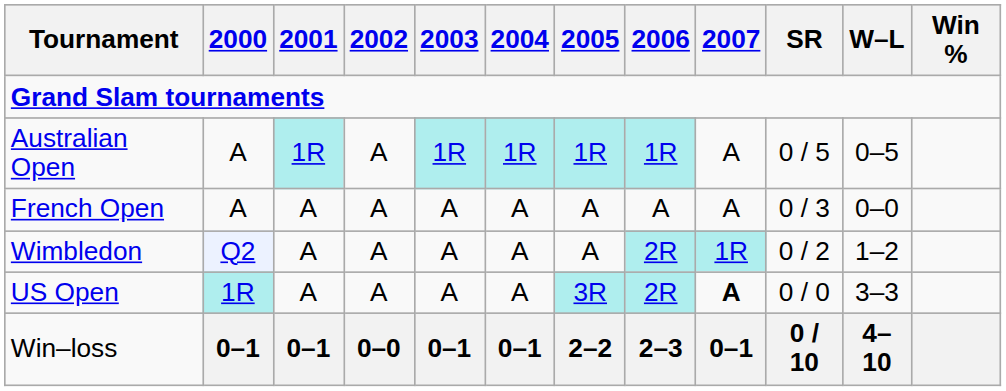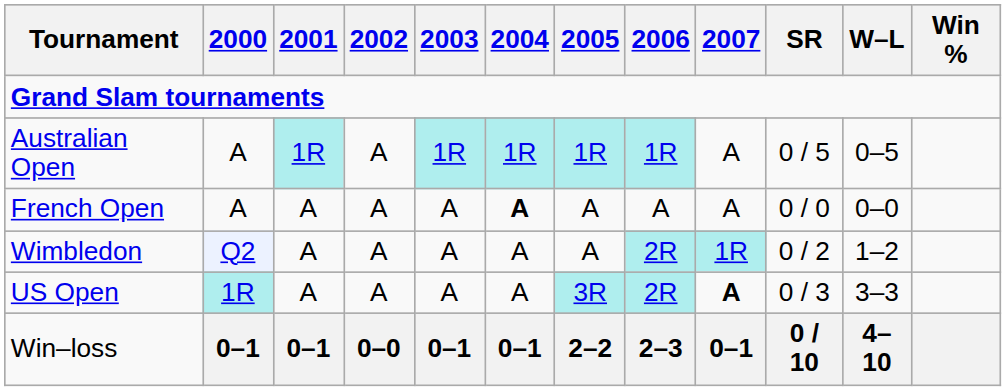(520, 209) normal -> (520, 209) bold
(804, 209) 0 / 3 -> (804, 209) 0 / 0
(804, 292) 0 / 0 -> (804, 292) 0 / 3
